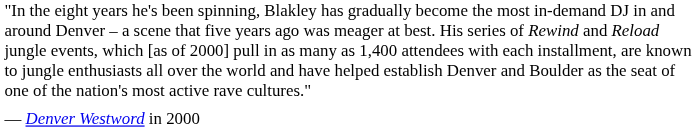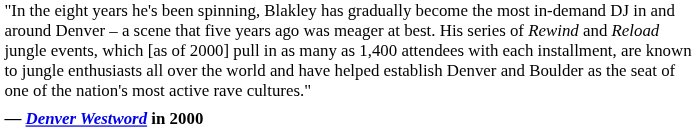(102, 119) normal -> (104, 119) bold
